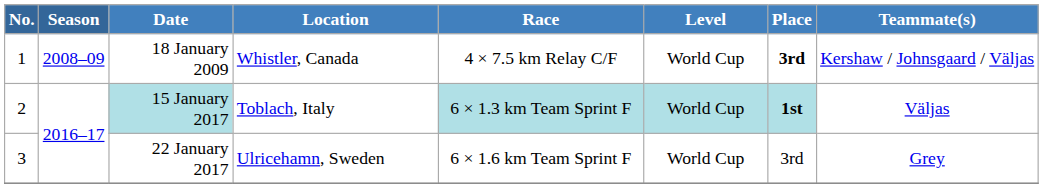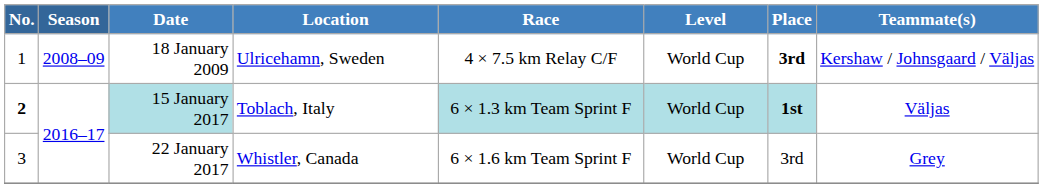(298, 58) Whistler, Canada -> (311, 58) Ulricehamn, Sweden
(22, 108) normal -> (22, 108) bold
(311, 158) Ulricehamn, Sweden -> (298, 158) Whistler, Canada
